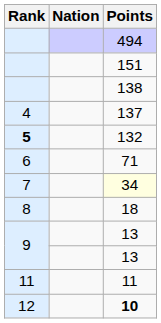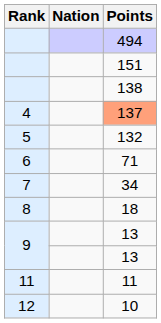(130, 112) no background -> (130, 112) lightsalmon background
(27, 137) bold -> (27, 137) normal
(130, 185) lightyellow background -> (130, 185) no background
(130, 305) bold -> (130, 305) normal
